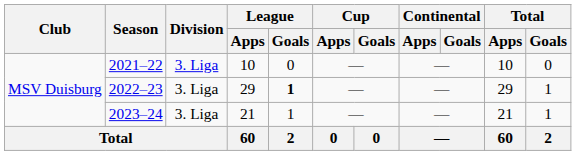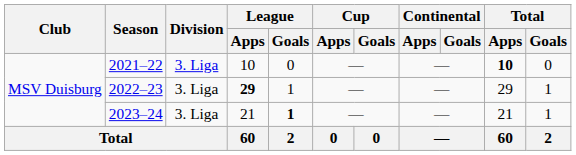(505, 65) normal -> (505, 65) bold
(248, 89) normal -> (248, 89) bold
(291, 89) bold -> (291, 89) normal
(291, 114) normal -> (291, 114) bold
